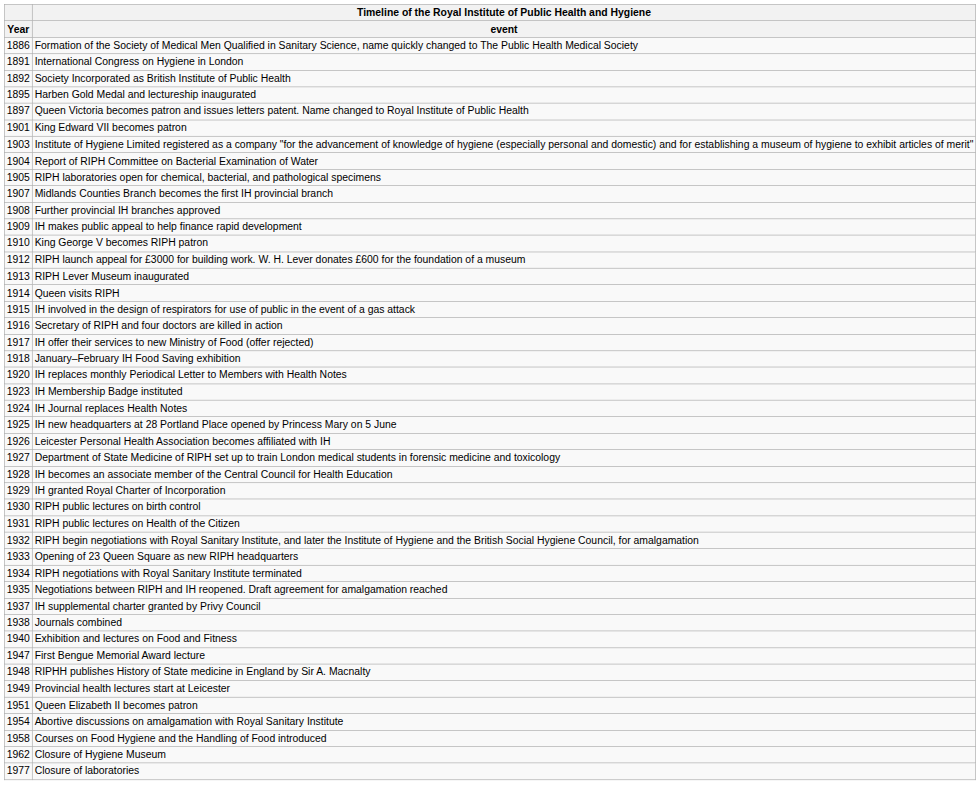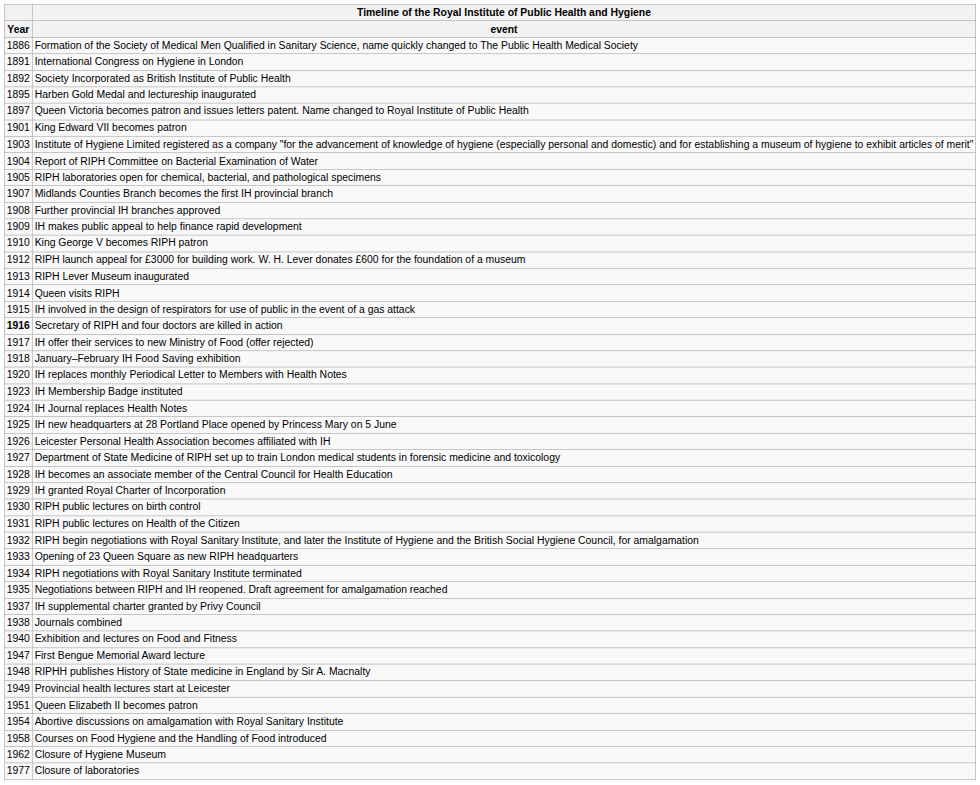(18, 326) normal -> (18, 326) bold
